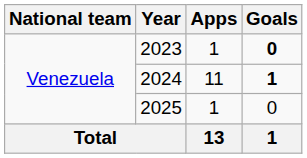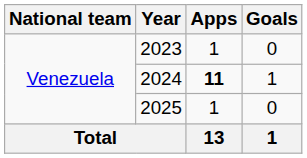(272, 49) bold -> (272, 49) normal
(214, 78) normal -> (214, 78) bold
(272, 78) bold -> (272, 78) normal
